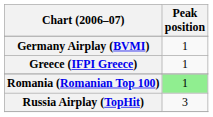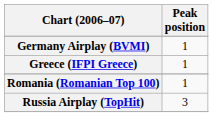(185, 83) lightgreen background -> (185, 83) no background
